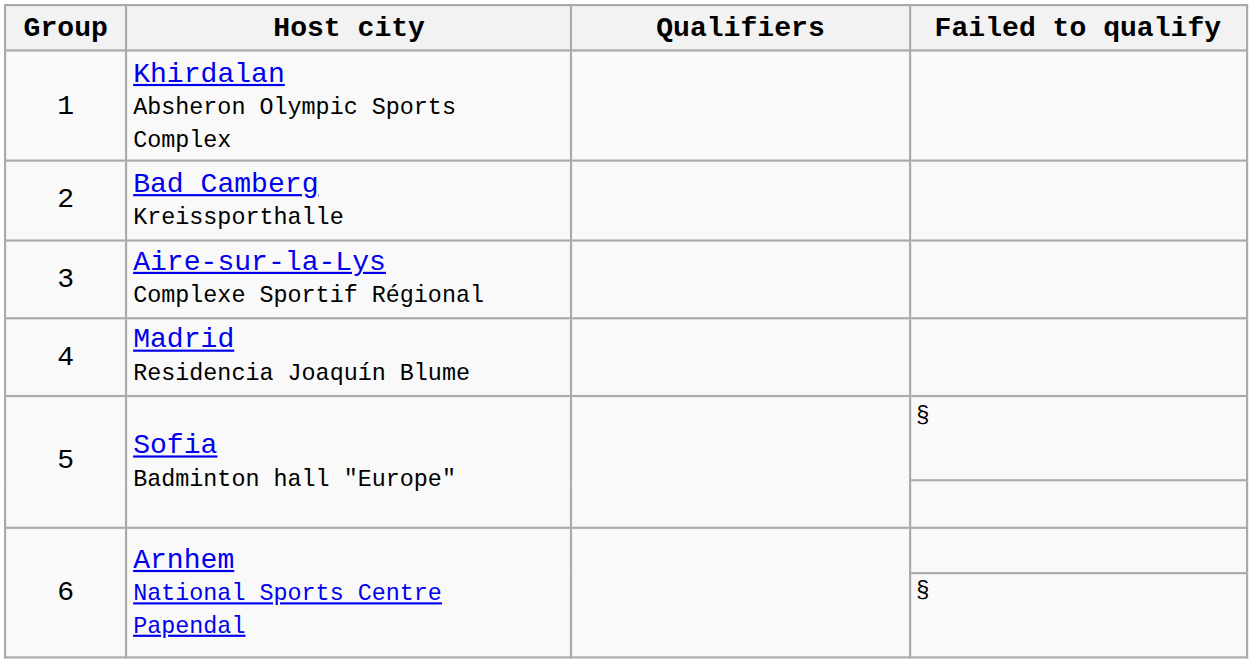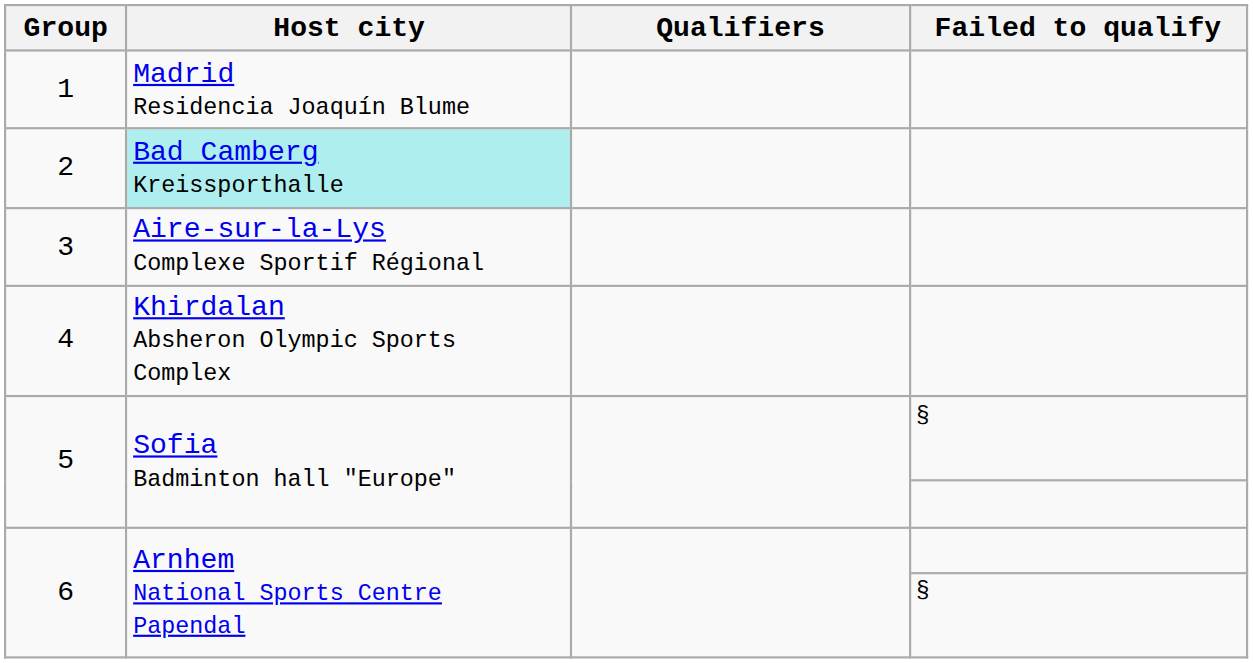(295, 105) Khirdalan Absheron Olympic Sports Complex -> (302, 89) Madrid Residencia Joaquín Blume
(238, 199) no background -> (238, 167) paleturquoise background
(302, 356) Madrid Residencia Joaquín Blume -> (295, 340) Khirdalan Absheron Olympic Sports Complex
